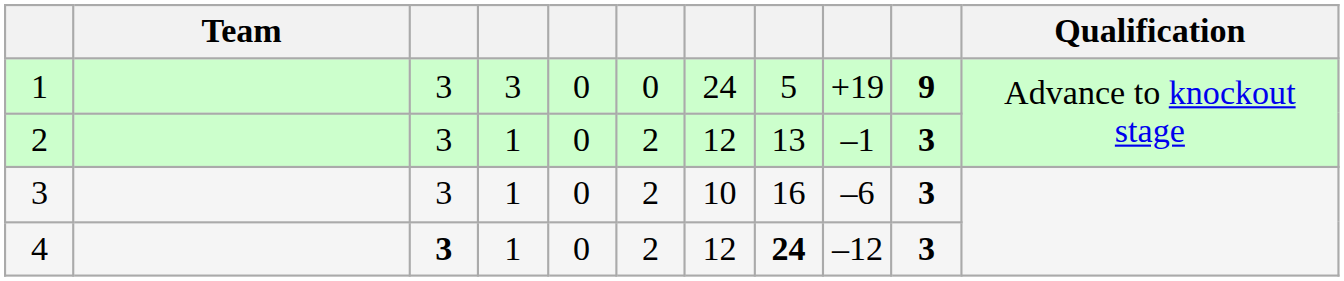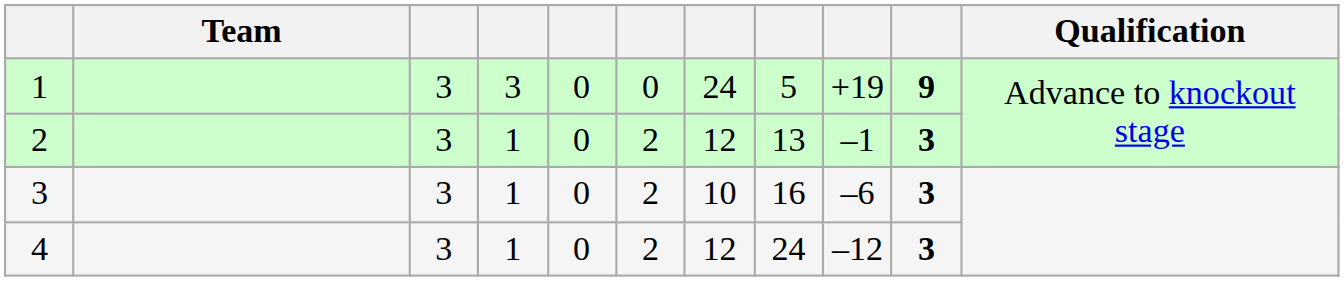(444, 247) bold -> (444, 247) normal
(789, 247) bold -> (789, 247) normal
